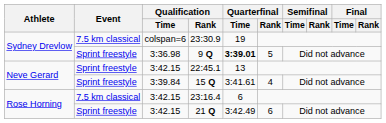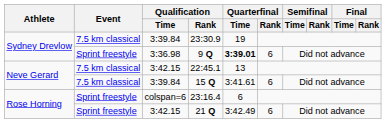(165, 40) colspan=6 -> (165, 40) 3:39.84
(270, 54) 5 -> (270, 54) 6
(106, 68) Sprint freestyle -> (108, 68) 7.5 km classical
(106, 83) Sprint freestyle -> (108, 83) 7.5 km classical
(270, 83) 4 -> (270, 83) 6
(108, 97) 7.5 km classical -> (106, 97) Sprint freestyle
(165, 97) 3:42.15 -> (165, 97) colspan=6
